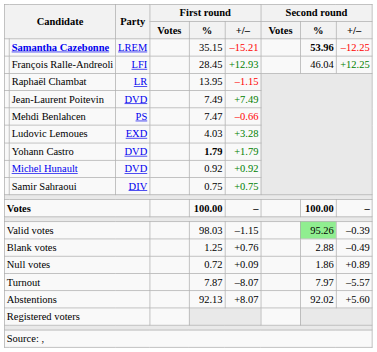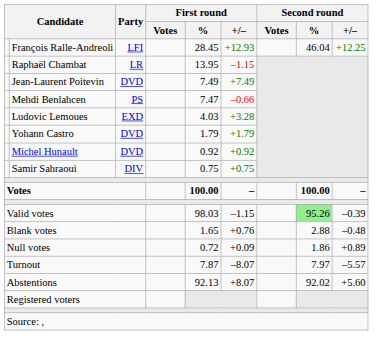- row: (60, 47)
(213, 151) bold -> (209, 134) normal
(213, 247) 1.25 -> (209, 230) 1.65
(358, 247) –0.49 -> (354, 230) –0.48
